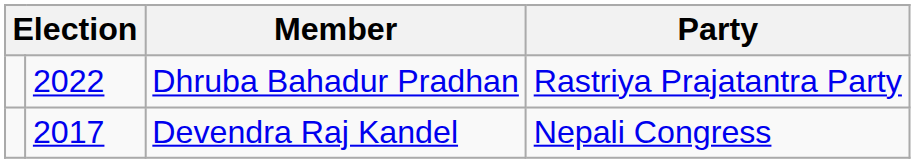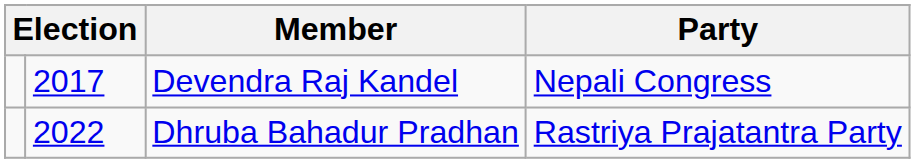rows swapped: (305, 132) <-> (336, 81)
